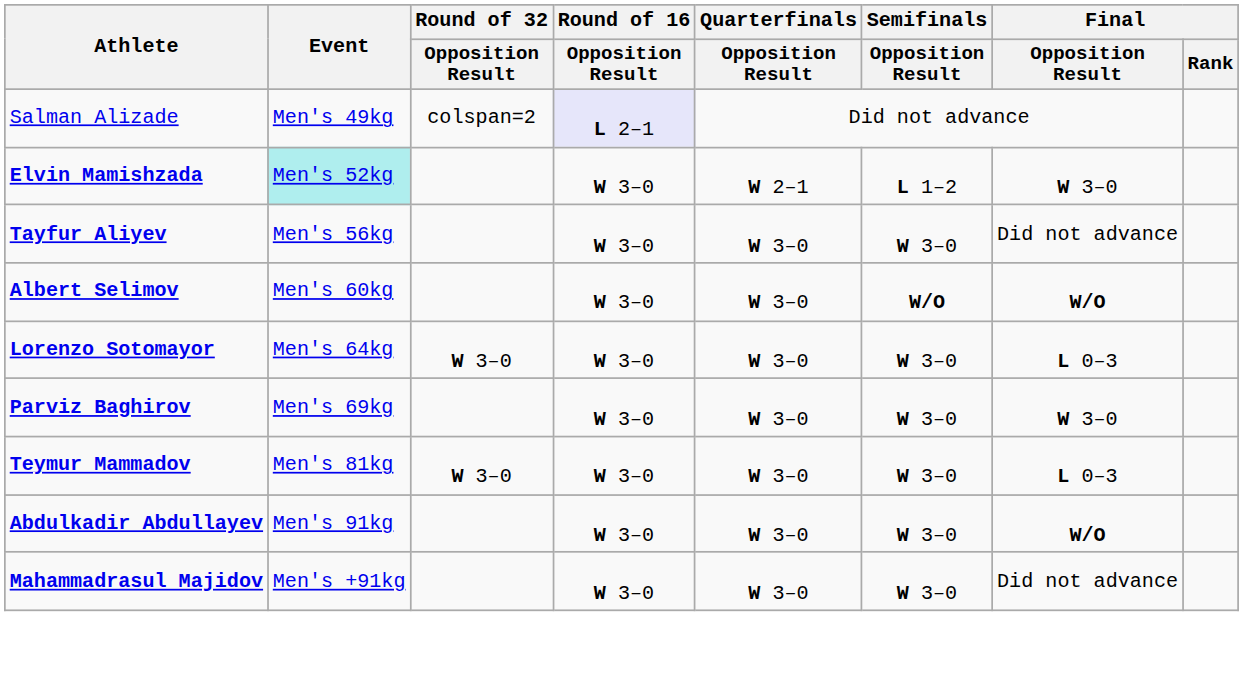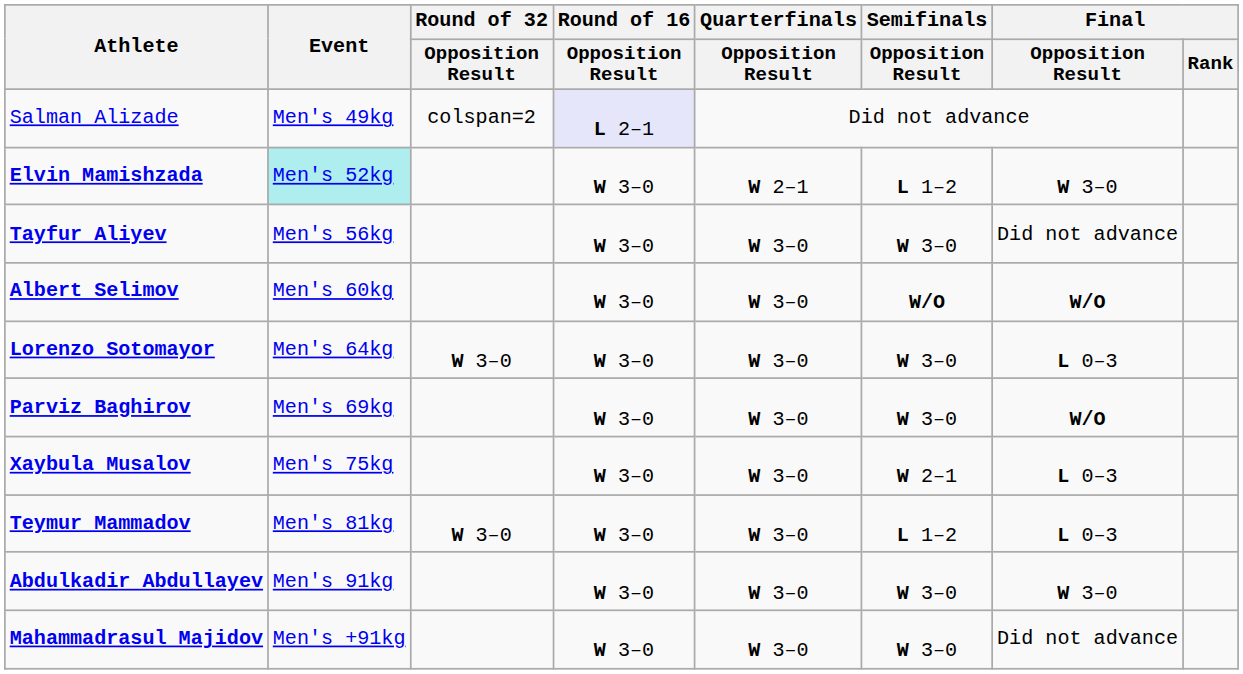(1088, 419) W 3–0 -> (1088, 419) W/O
+ row: (100, 465)
(927, 477) W 3–0 -> (927, 535) L 1–2
(1088, 535) W/O -> (1088, 593) W 3–0
